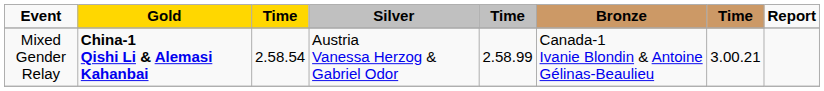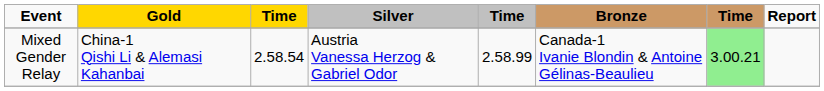(147, 57) bold -> (141, 57) normal
(735, 57) no background -> (735, 57) lightgreen background
